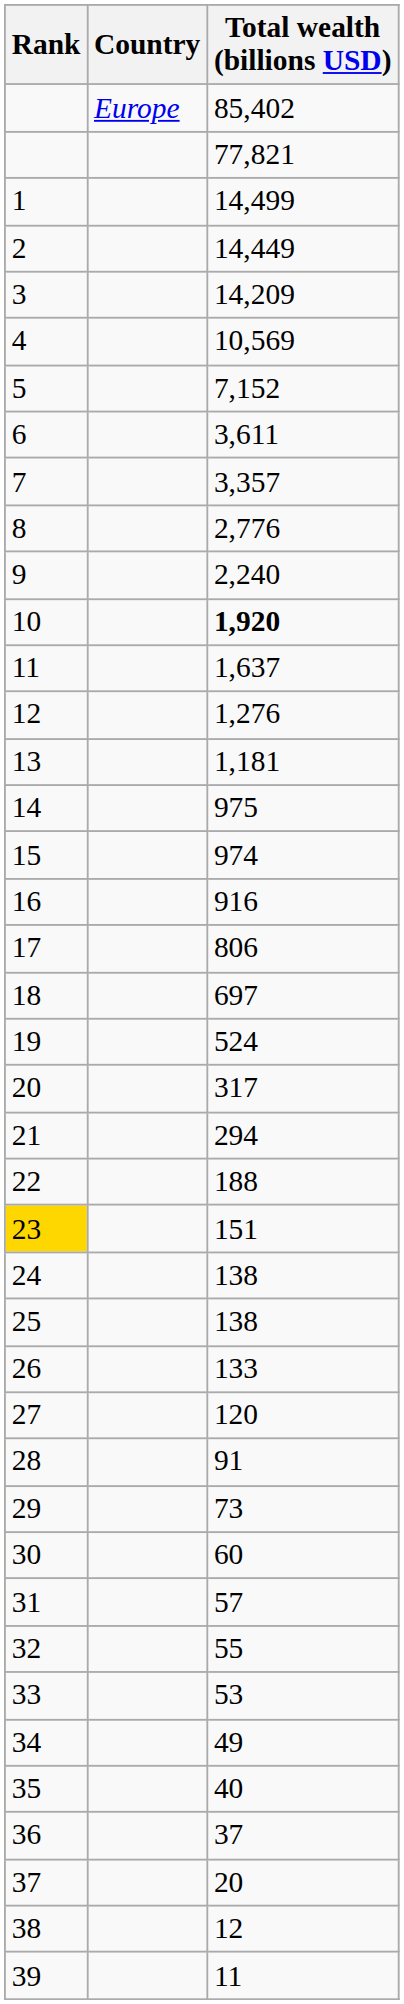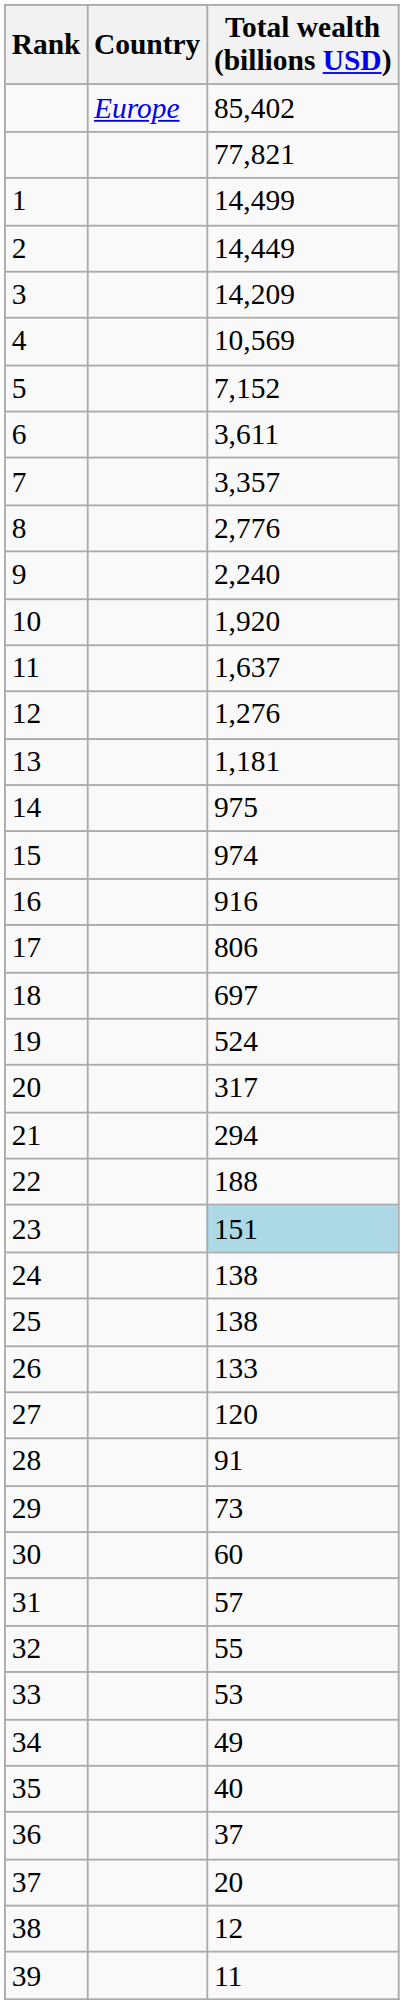(247, 621) bold -> (247, 621) normal
(26, 1228) gold background -> (26, 1228) no background
(236, 1228) no background -> (236, 1228) lightblue background
